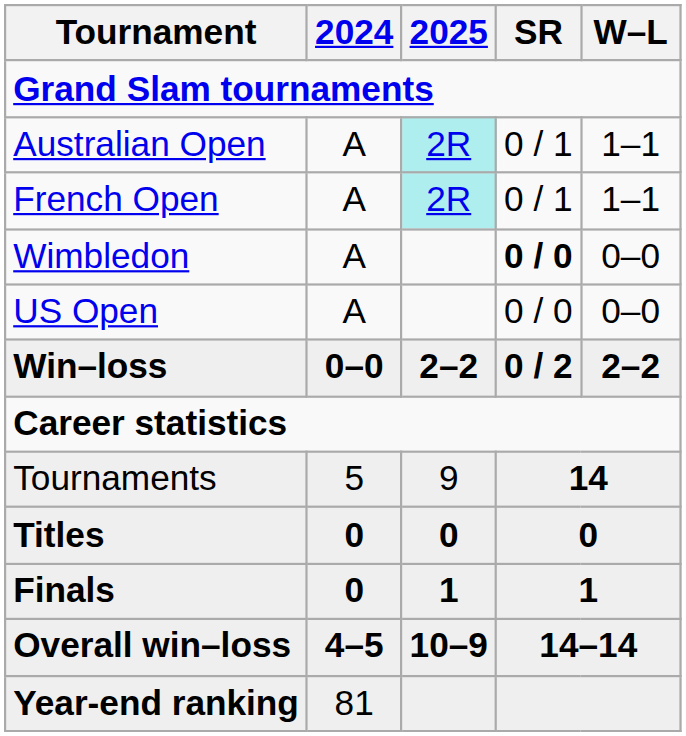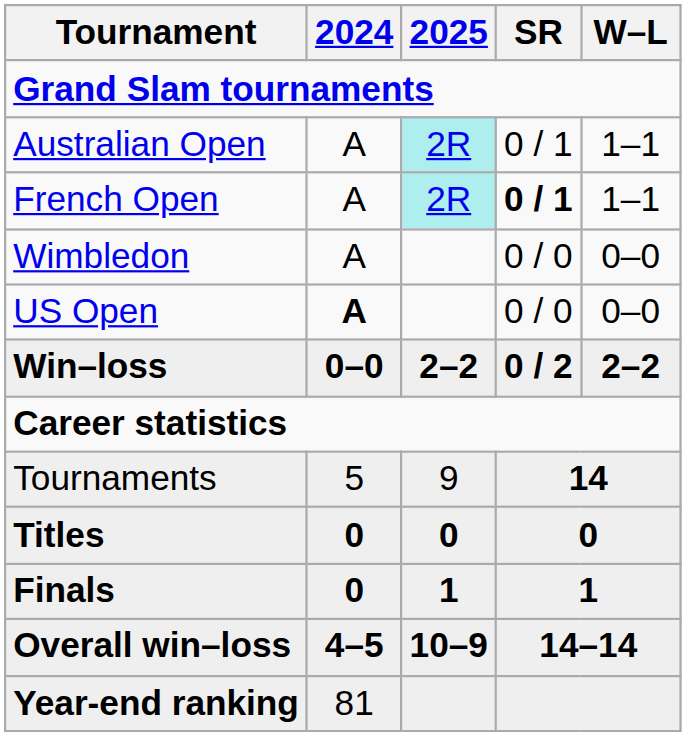(538, 199) normal -> (538, 199) bold
(538, 255) bold -> (538, 255) normal
(354, 311) normal -> (354, 311) bold
